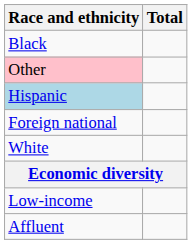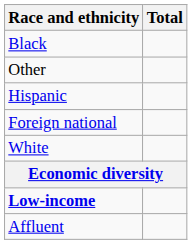(27, 69) pink background -> (27, 69) no background
(38, 95) lightblue background -> (38, 95) no background
(50, 200) normal -> (52, 200) bold
